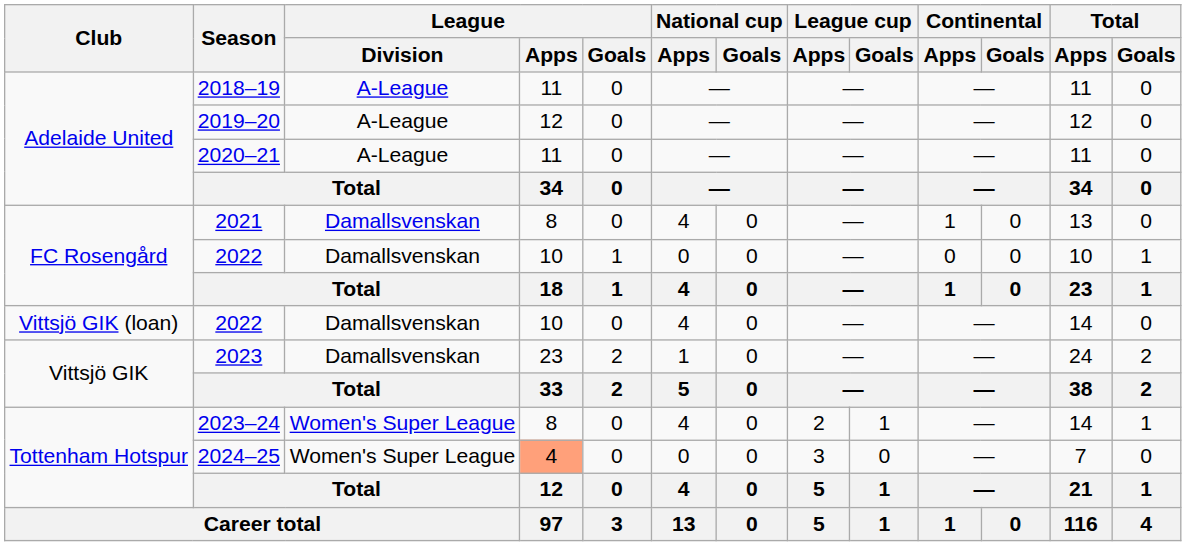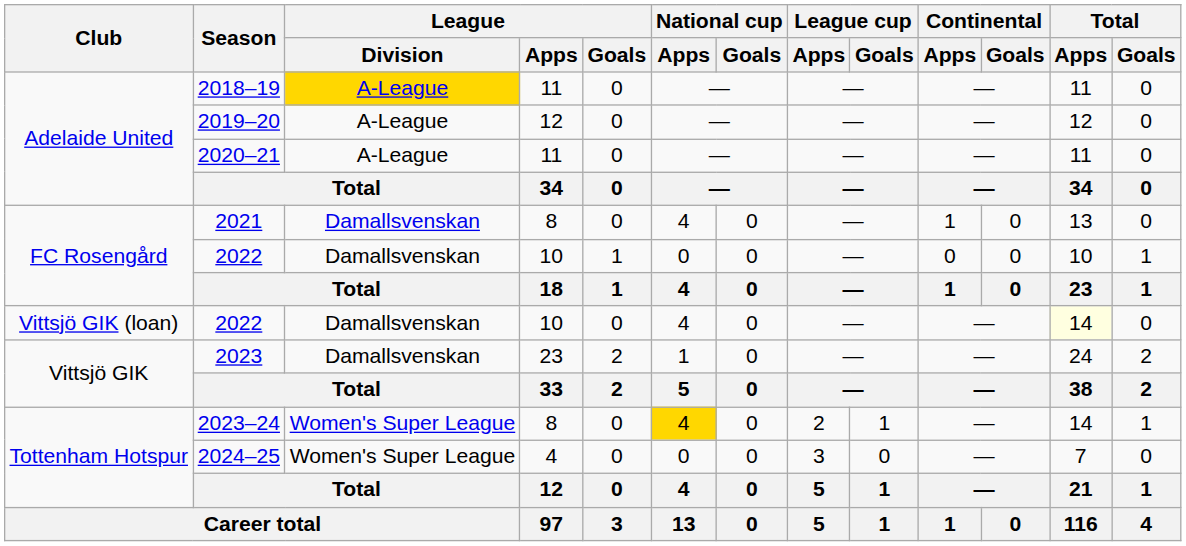(402, 88) no background -> (402, 88) gold background
(1081, 322) no background -> (1081, 322) lightyellow background
(684, 423) no background -> (684, 423) gold background
(551, 456) lightsalmon background -> (551, 456) no background
